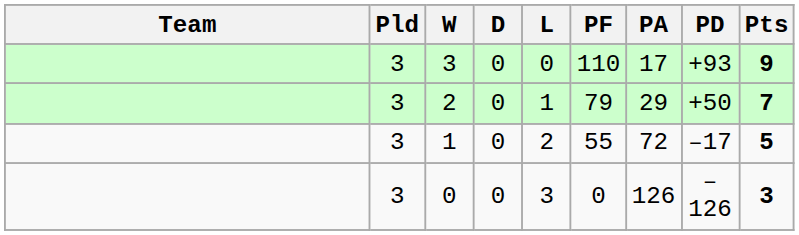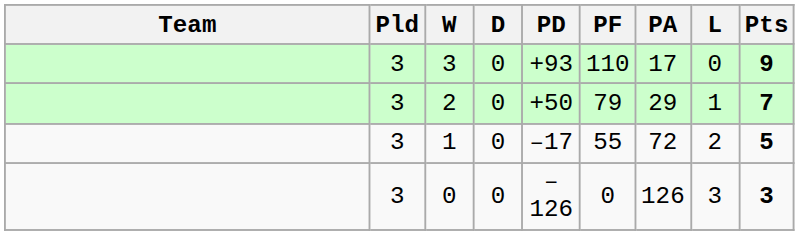columns swapped: (547, 25) <-> (710, 25)
